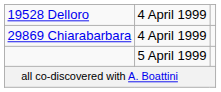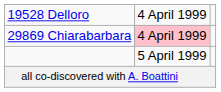(172, 36) no background -> (172, 36) pink background
